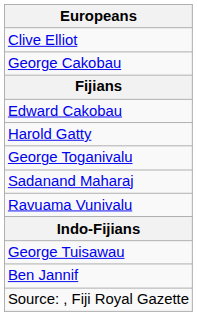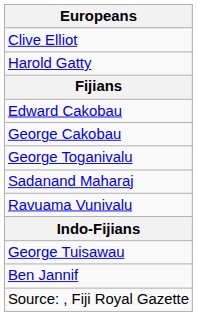(65, 63) George Cakobau -> (50, 63) Harold Gatty
(50, 134) Harold Gatty -> (65, 134) George Cakobau
